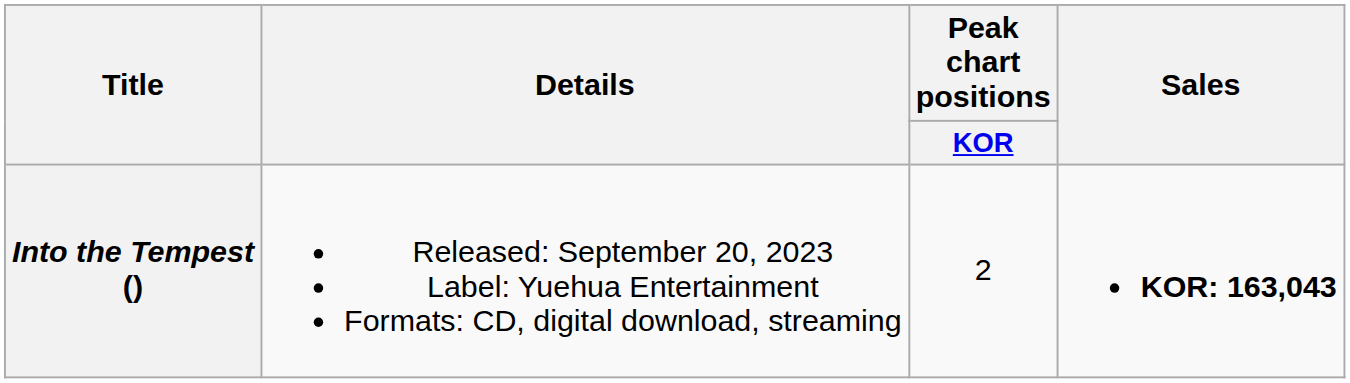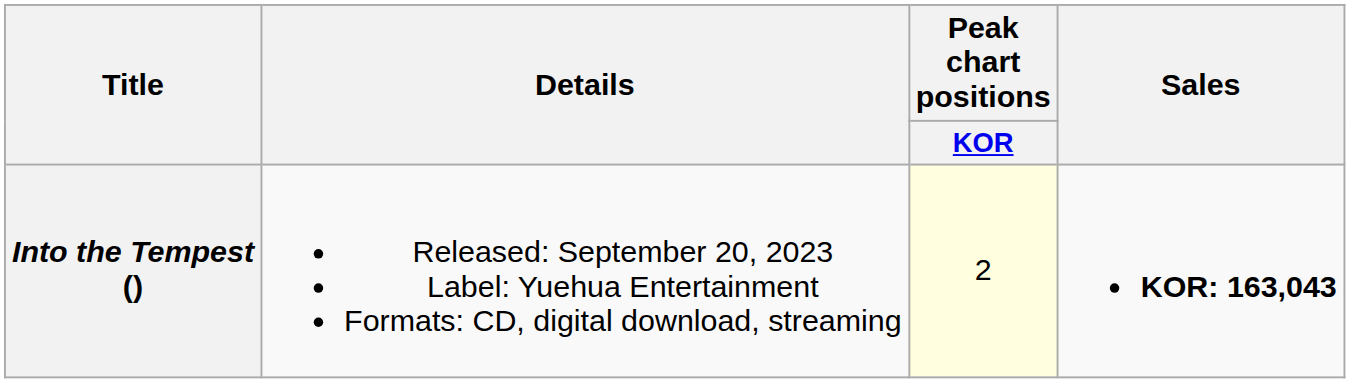(983, 270) no background -> (983, 270) lightyellow background
